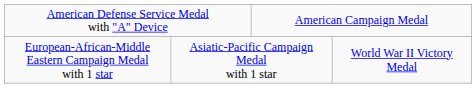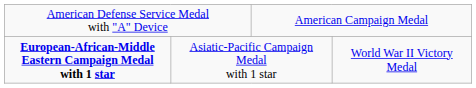(87, 60) normal -> (88, 60) bold
